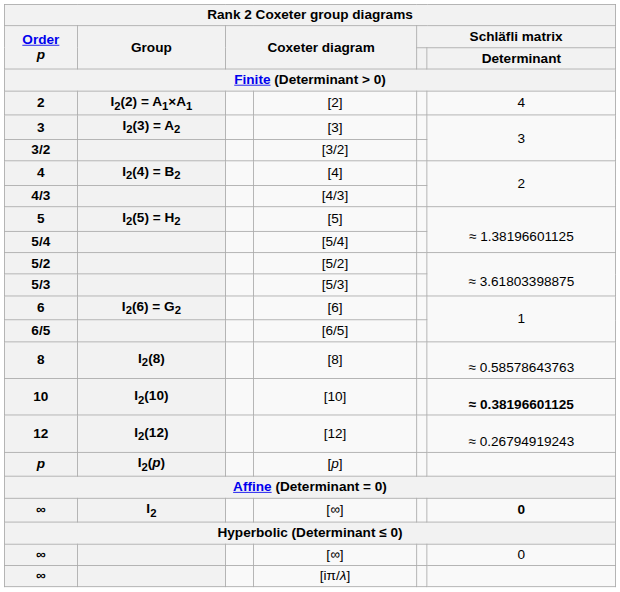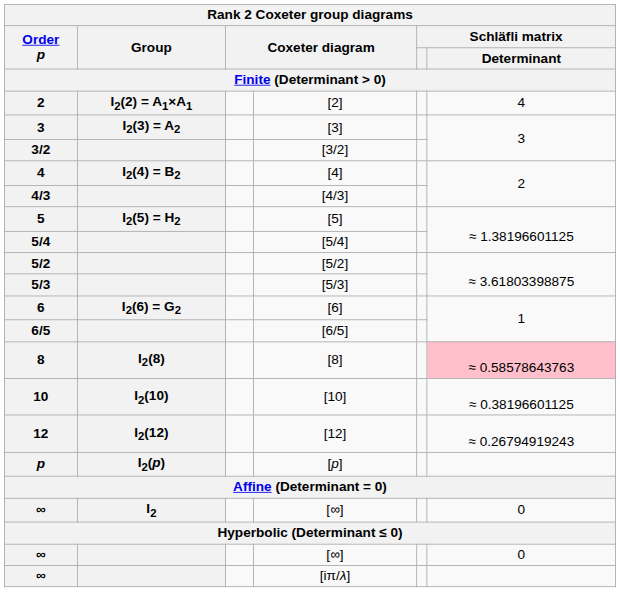(521, 367) no background -> (521, 367) pink background
(521, 404) bold -> (521, 404) normal
(521, 510) bold -> (521, 510) normal
